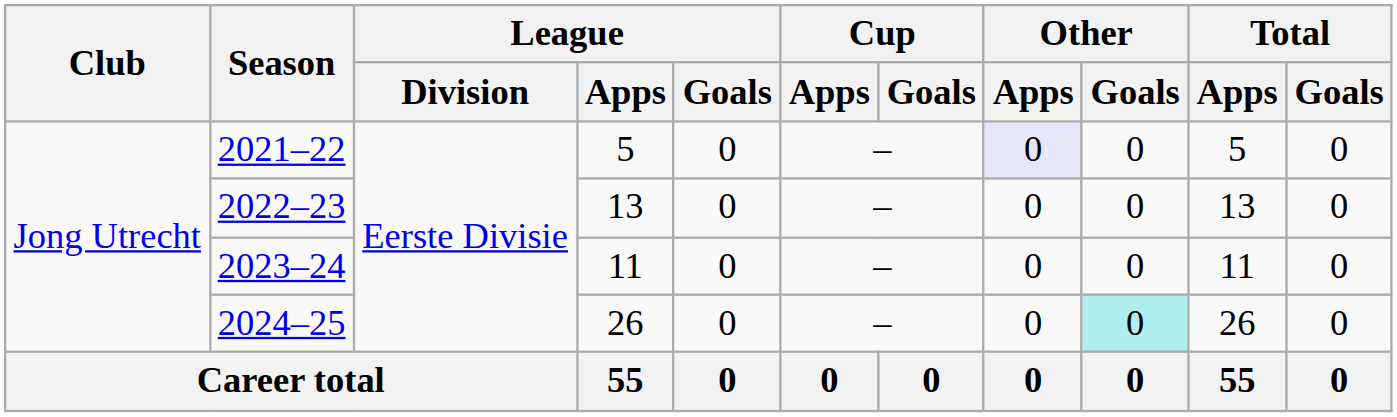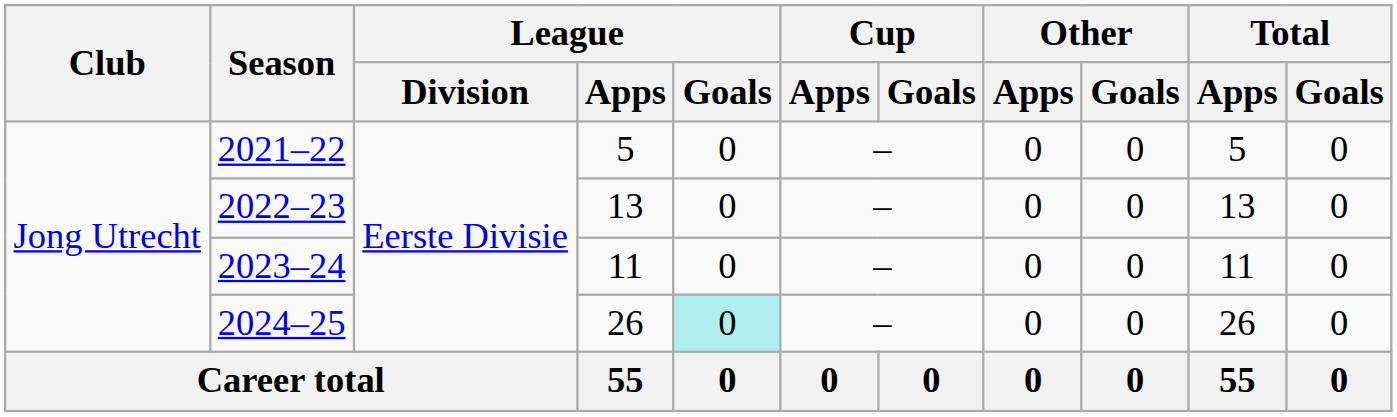(1033, 149) lavender background -> (1033, 149) no background
(727, 322) no background -> (727, 322) paleturquoise background
(1135, 322) paleturquoise background -> (1135, 322) no background
